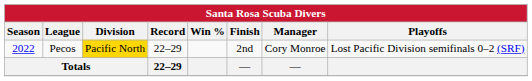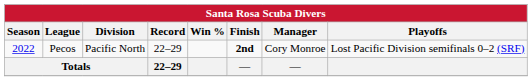(115, 48) gold background -> (115, 48) no background
(245, 48) normal -> (245, 48) bold
